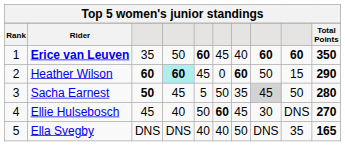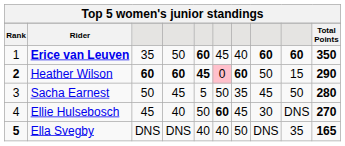(16, 74) normal -> (16, 74) bold
(178, 74) paleturquoise background -> (178, 74) no background
(203, 74) normal -> (203, 74) bold
(222, 74) no background -> (222, 74) pink background
(148, 93) bold -> (148, 93) normal
(266, 93) lightgrey background -> (266, 93) no background
(16, 131) normal -> (16, 131) bold
